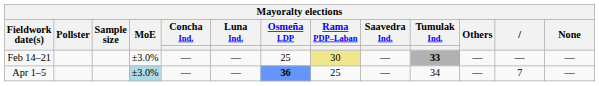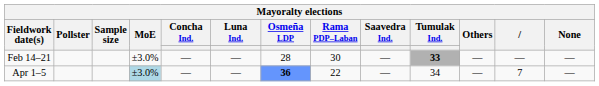(286, 57) 25 -> (286, 57) 28
(335, 57) khaki background -> (335, 57) no background
(335, 73) 25 -> (335, 73) 22
